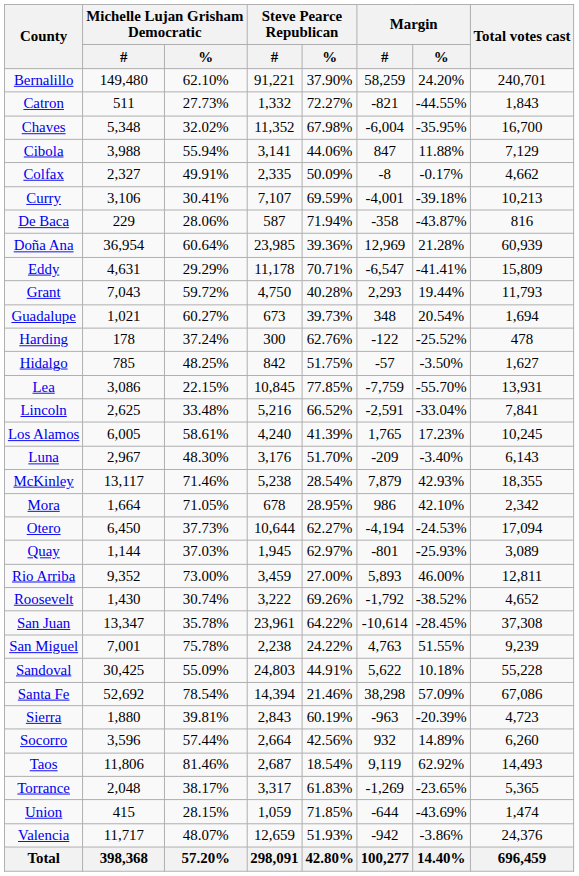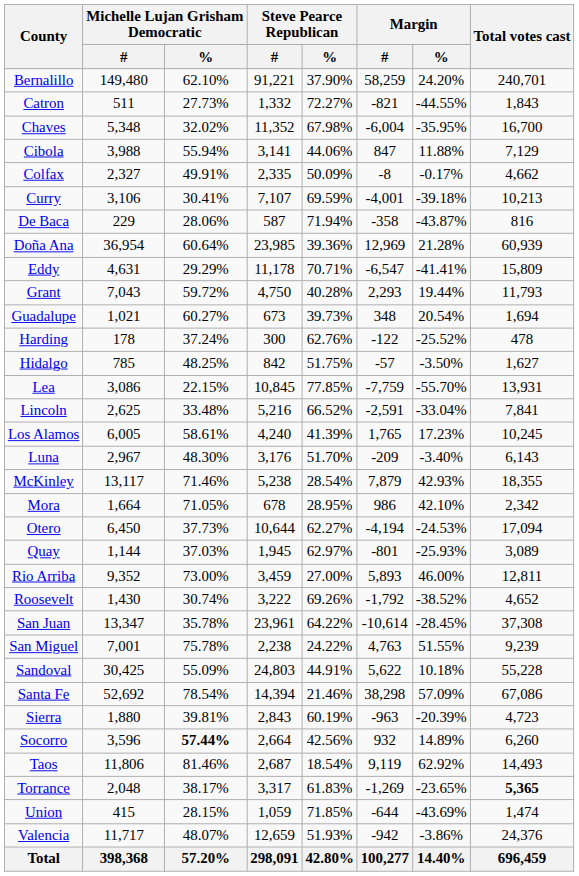(206, 741) normal -> (206, 741) bold
(522, 788) normal -> (522, 788) bold
